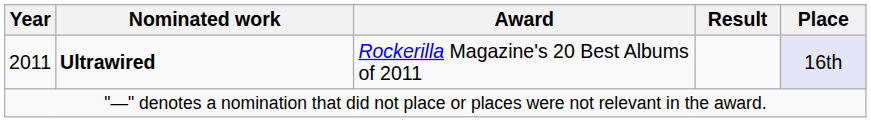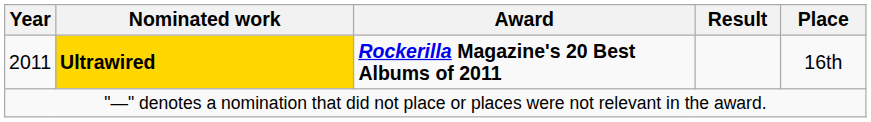(108, 61) no background -> (108, 61) gold background
(524, 61) normal -> (497, 61) bold
(823, 61) lavender background -> (823, 61) no background
